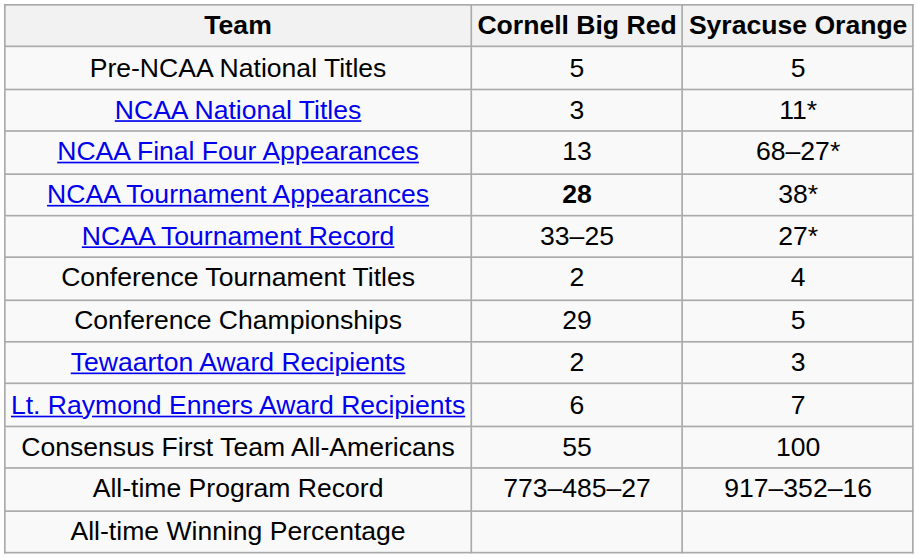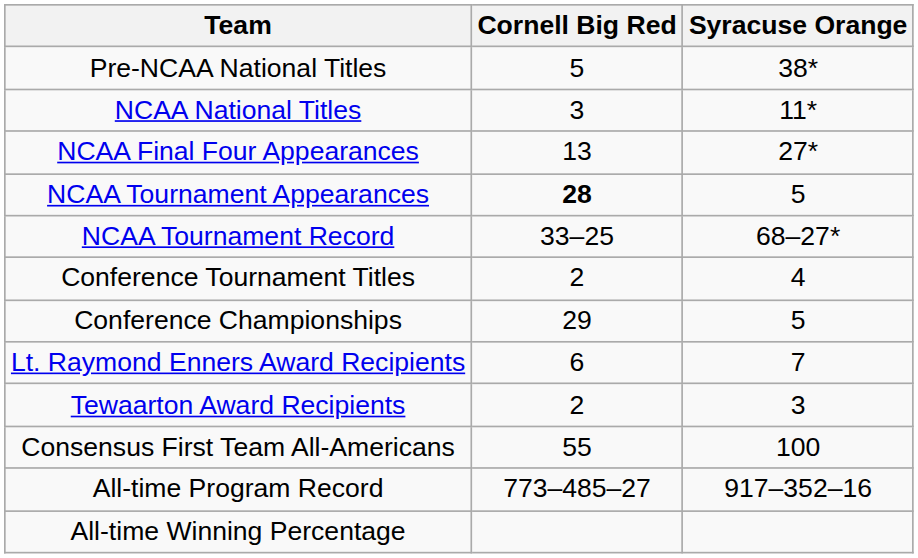(798, 67) 5 -> (798, 67) 38*
(798, 151) 68–27* -> (798, 151) 27*
(798, 194) 38* -> (798, 194) 5
(798, 236) 27* -> (798, 236) 68–27*
rows swapped: (238, 362) <-> (238, 404)
